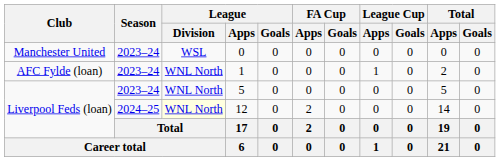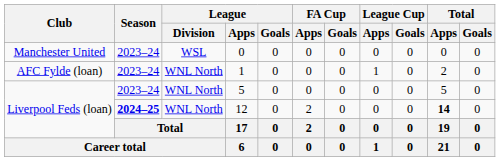(138, 109) normal -> (138, 109) bold
(194, 109) lightyellow background -> (194, 109) no background
(444, 109) normal -> (444, 109) bold
